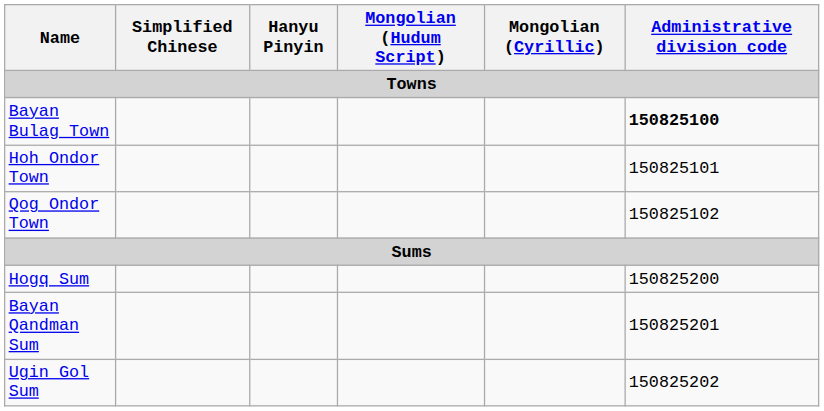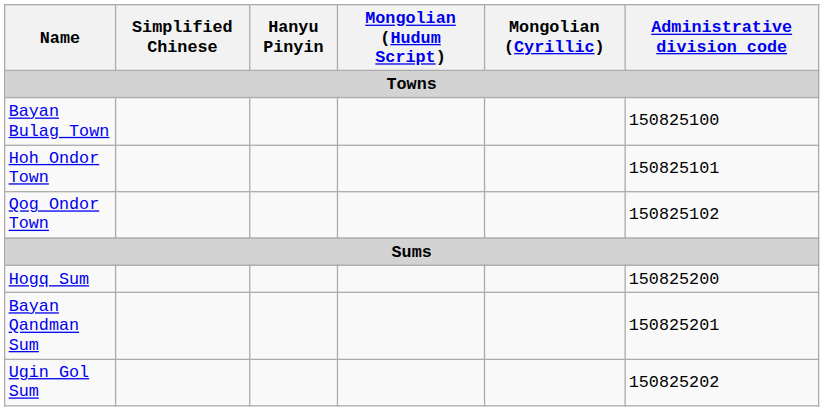(674, 121) bold -> (674, 121) normal
